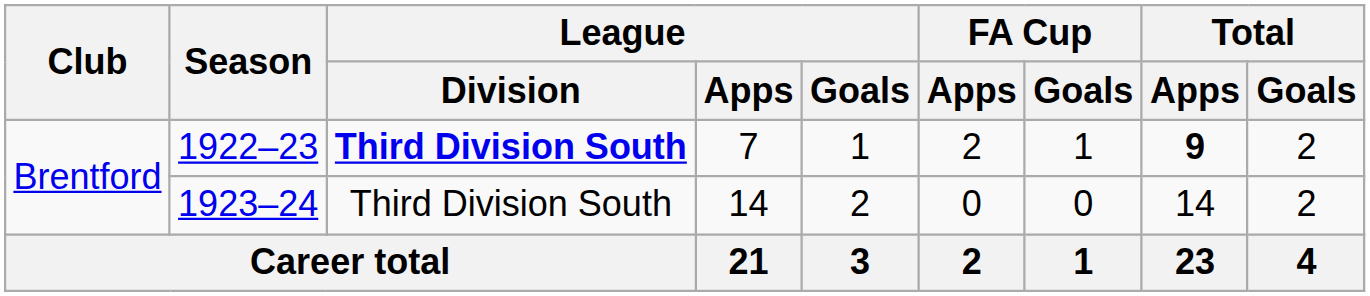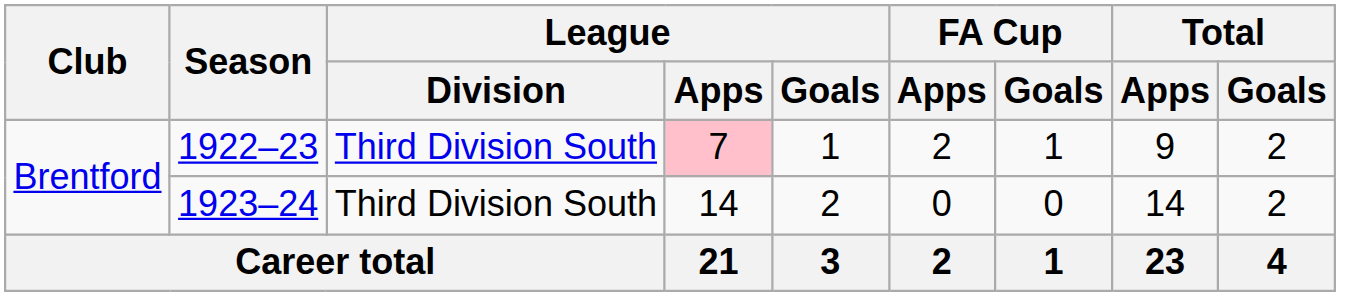(511, 147) bold -> (496, 147) normal
(748, 147) no background -> (719, 147) pink background
(1195, 147) bold -> (1165, 147) normal
